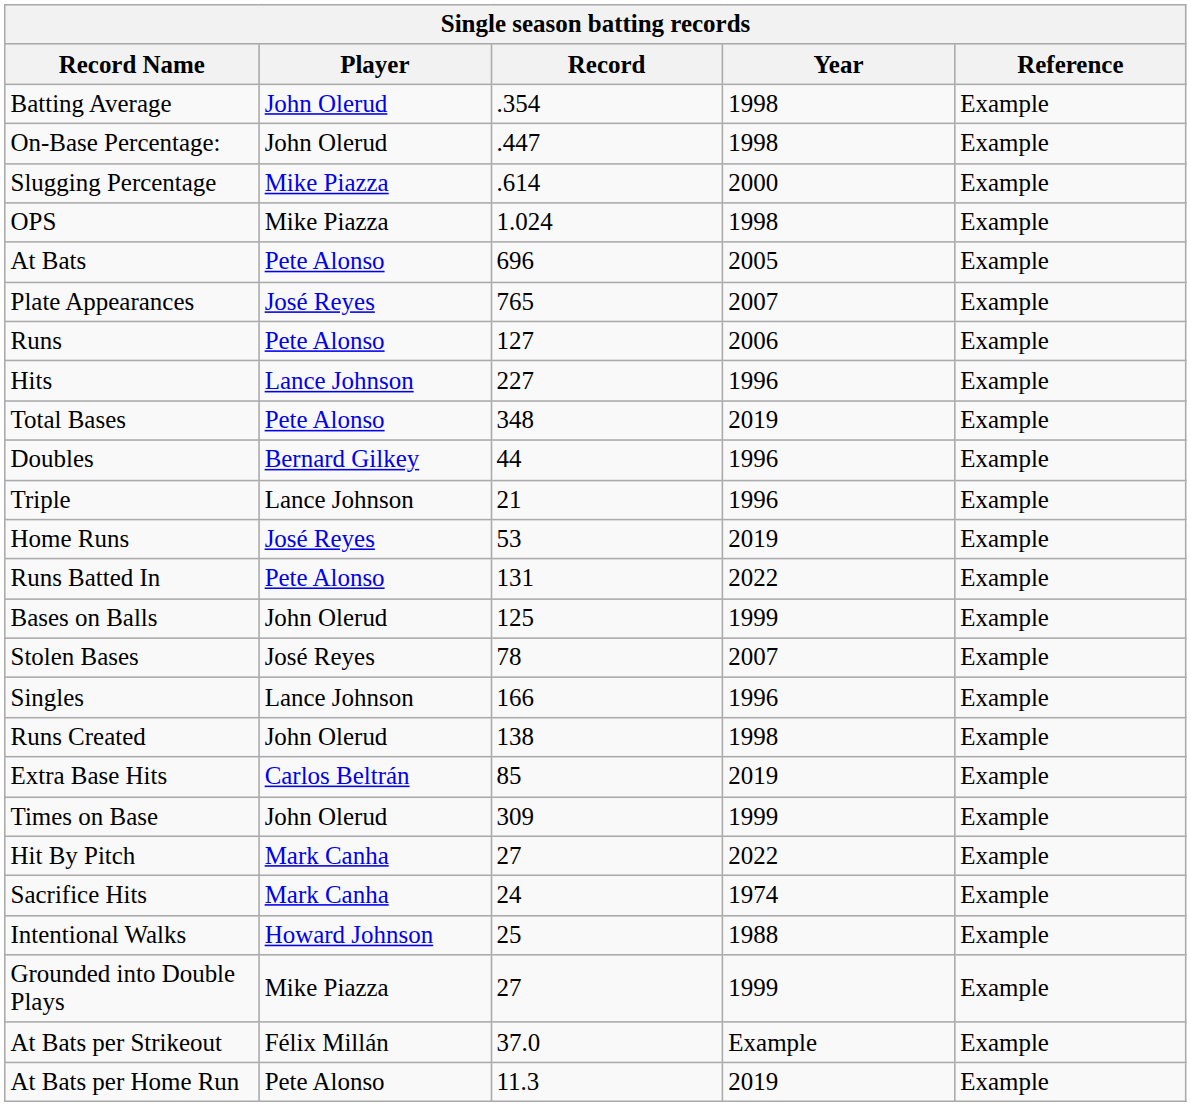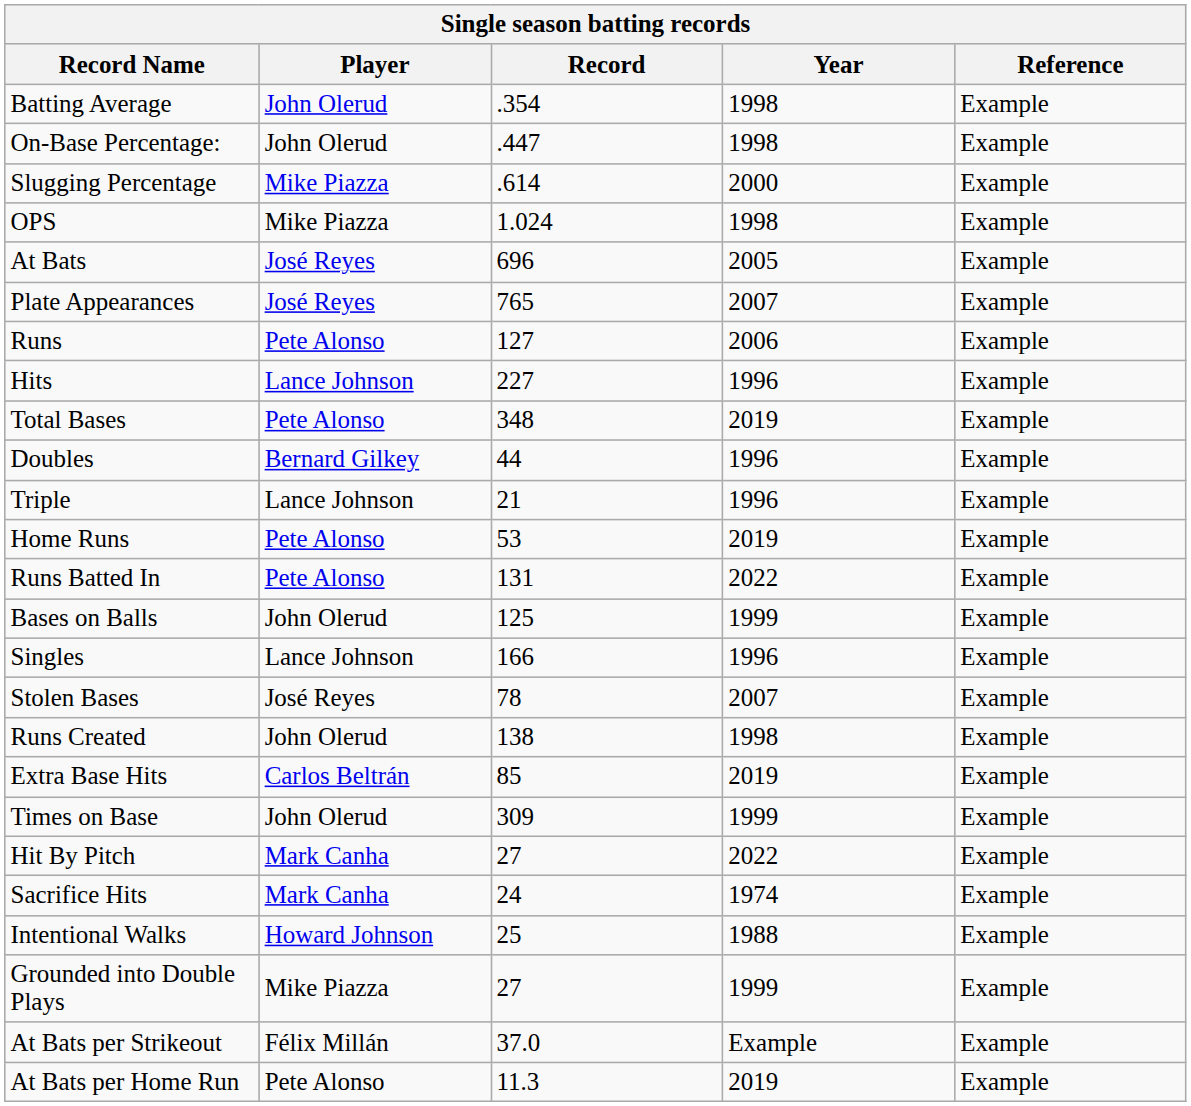(325, 261) Pete Alonso -> (320, 261) José Reyes
(320, 538) José Reyes -> (325, 538) Pete Alonso
rows swapped: (75, 657) <-> (47, 697)
